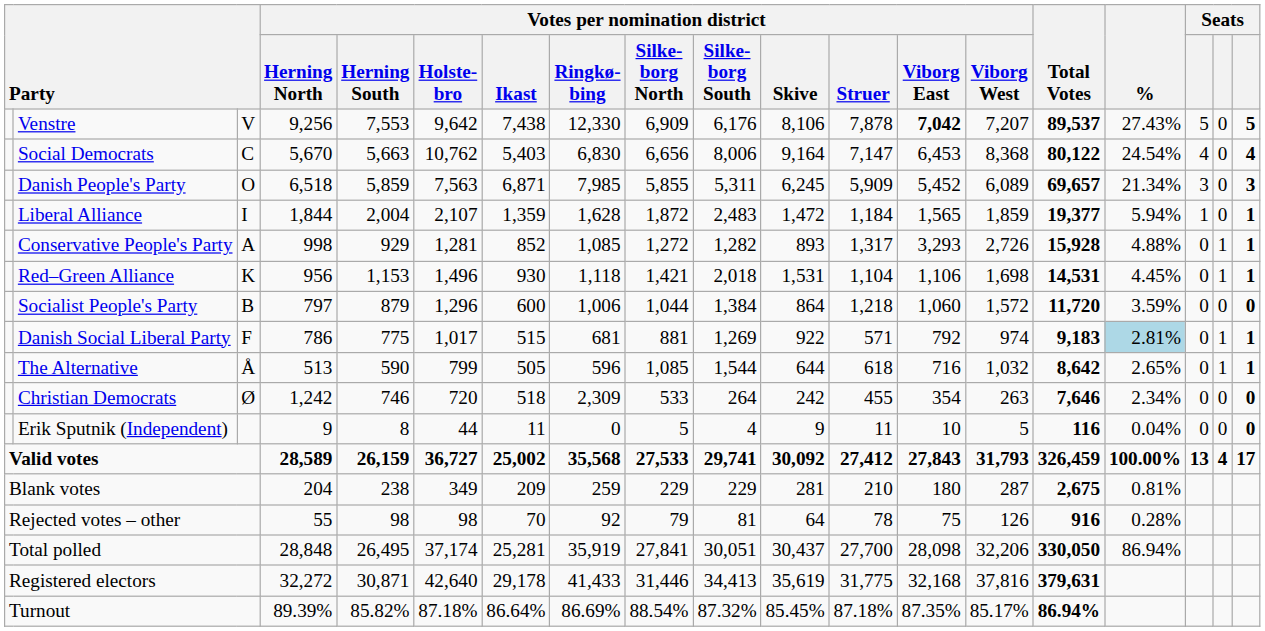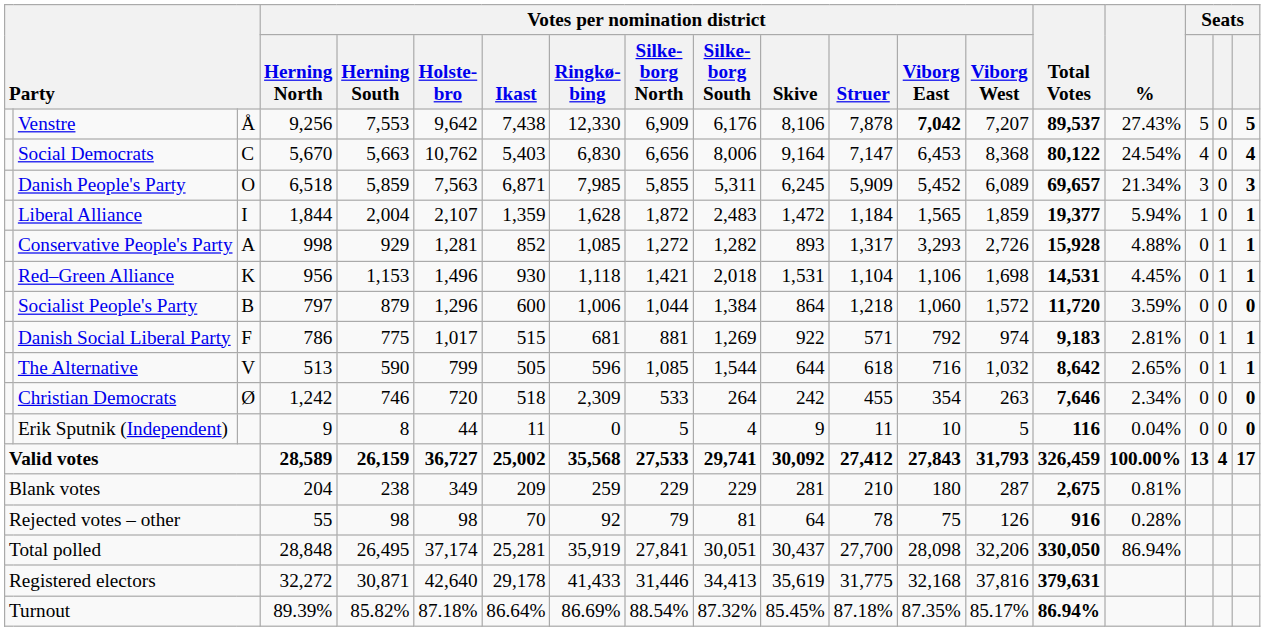(248, 123) V -> (248, 123) Å
(1156, 336) lightblue background -> (1156, 336) no background
(248, 367) Å -> (248, 367) V
